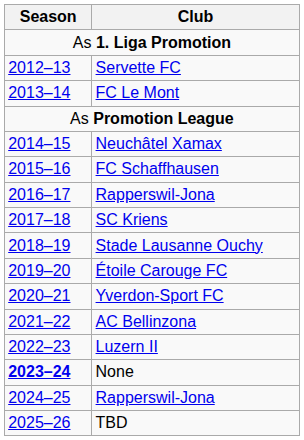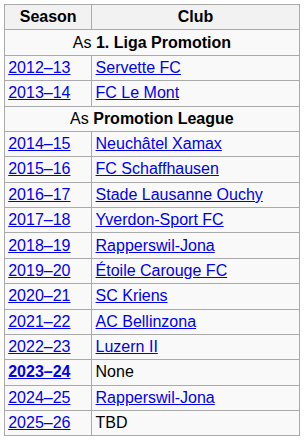(155, 194) Rapperswil-Jona -> (179, 194) Stade Lausanne Ouchy
(132, 220) SC Kriens -> (160, 220) Yverdon-Sport FC
(179, 245) Stade Lausanne Ouchy -> (155, 245) Rapperswil-Jona
(160, 296) Yverdon-Sport FC -> (132, 296) SC Kriens
